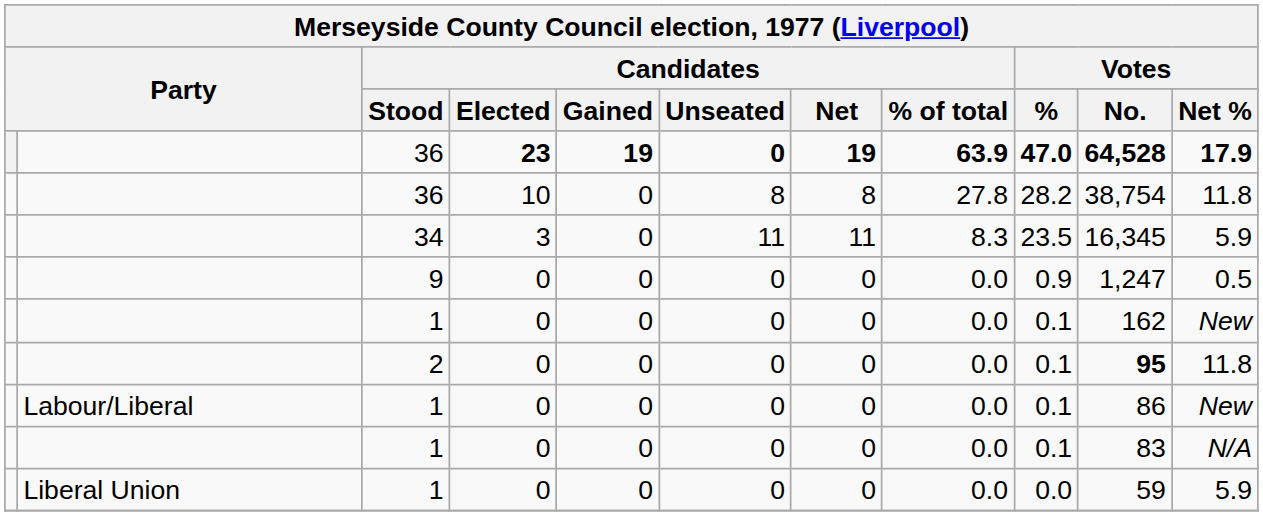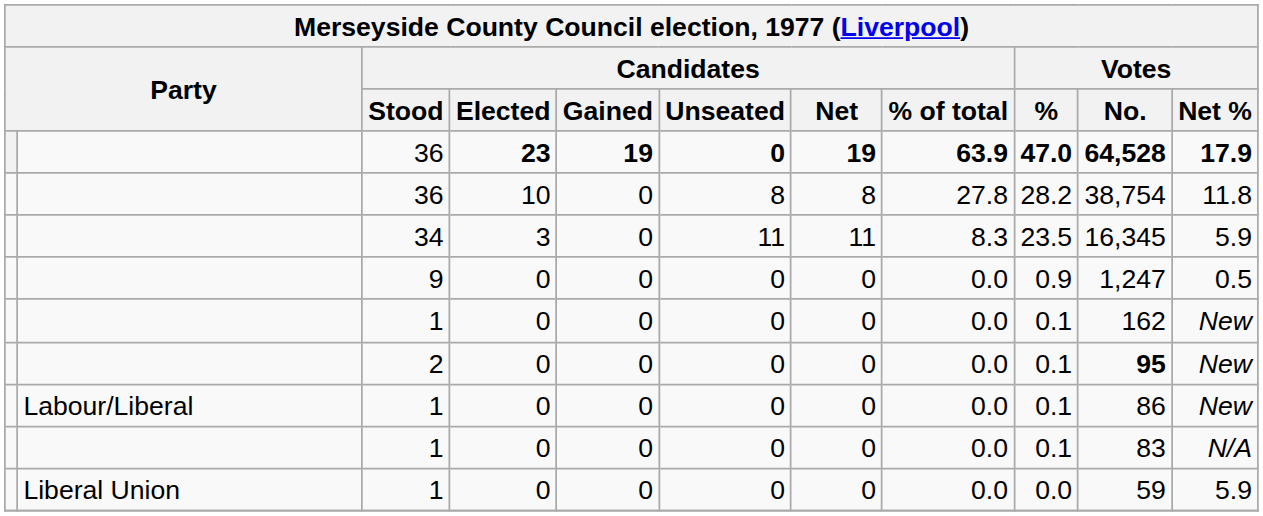(1227, 363) 11.8 -> (1225, 363) New
